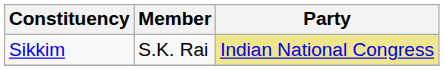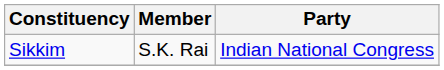(327, 49) khaki background -> (327, 49) no background
